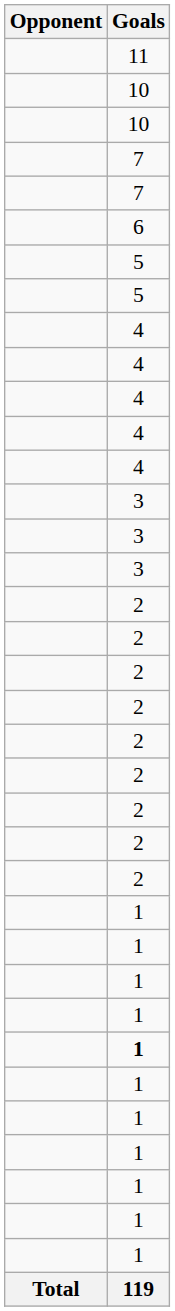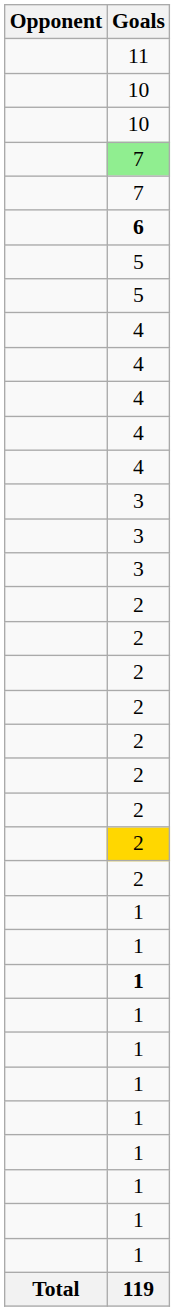(138, 158) no background -> (138, 158) lightgreen background
(138, 227) normal -> (138, 227) bold
(138, 843) no background -> (138, 843) gold background
(138, 980) normal -> (138, 980) bold
(138, 1049) bold -> (138, 1049) normal
